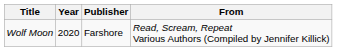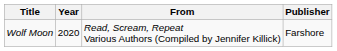columns swapped: (106, 12) <-> (231, 12)
